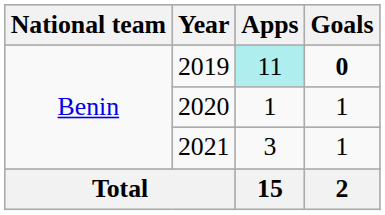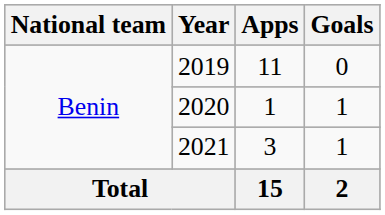(270, 65) paleturquoise background -> (270, 65) no background
(342, 65) bold -> (342, 65) normal
